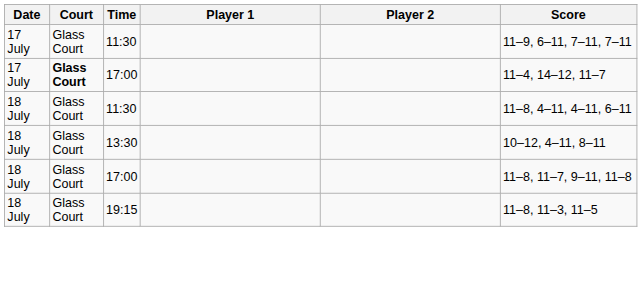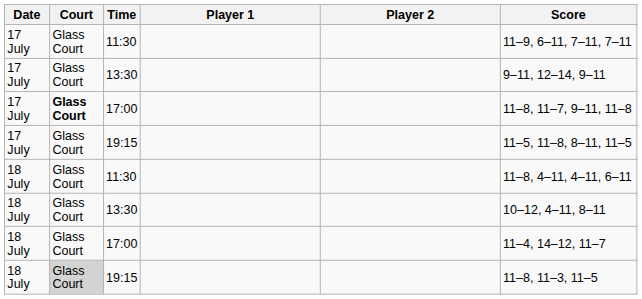+ row: (19, 75)
(554, 75) 11–4, 14–12, 11–7 -> (567, 109) 11–8, 11–7, 9–11, 11–8
+ row: (19, 143)
(567, 176) 11–8, 11–7, 9–11, 11–8 -> (554, 244) 11–4, 14–12, 11–7
(68, 210) no background -> (68, 277) lightgrey background
